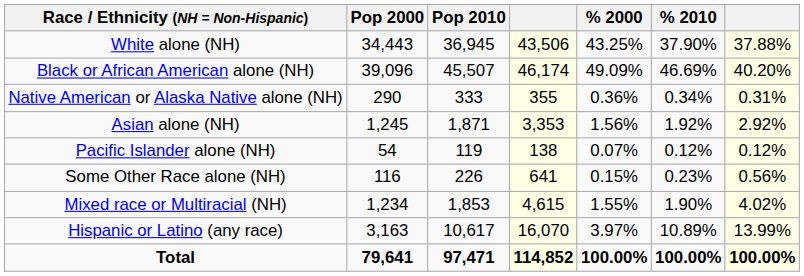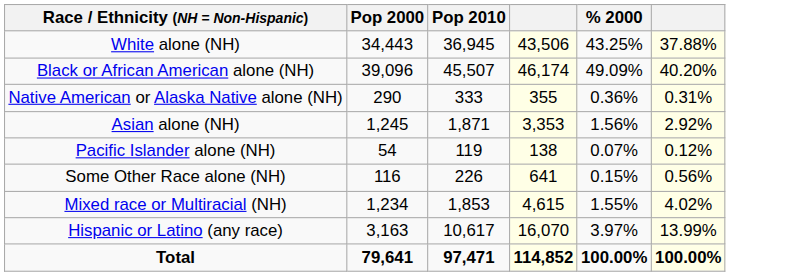- column: (688, 17)
